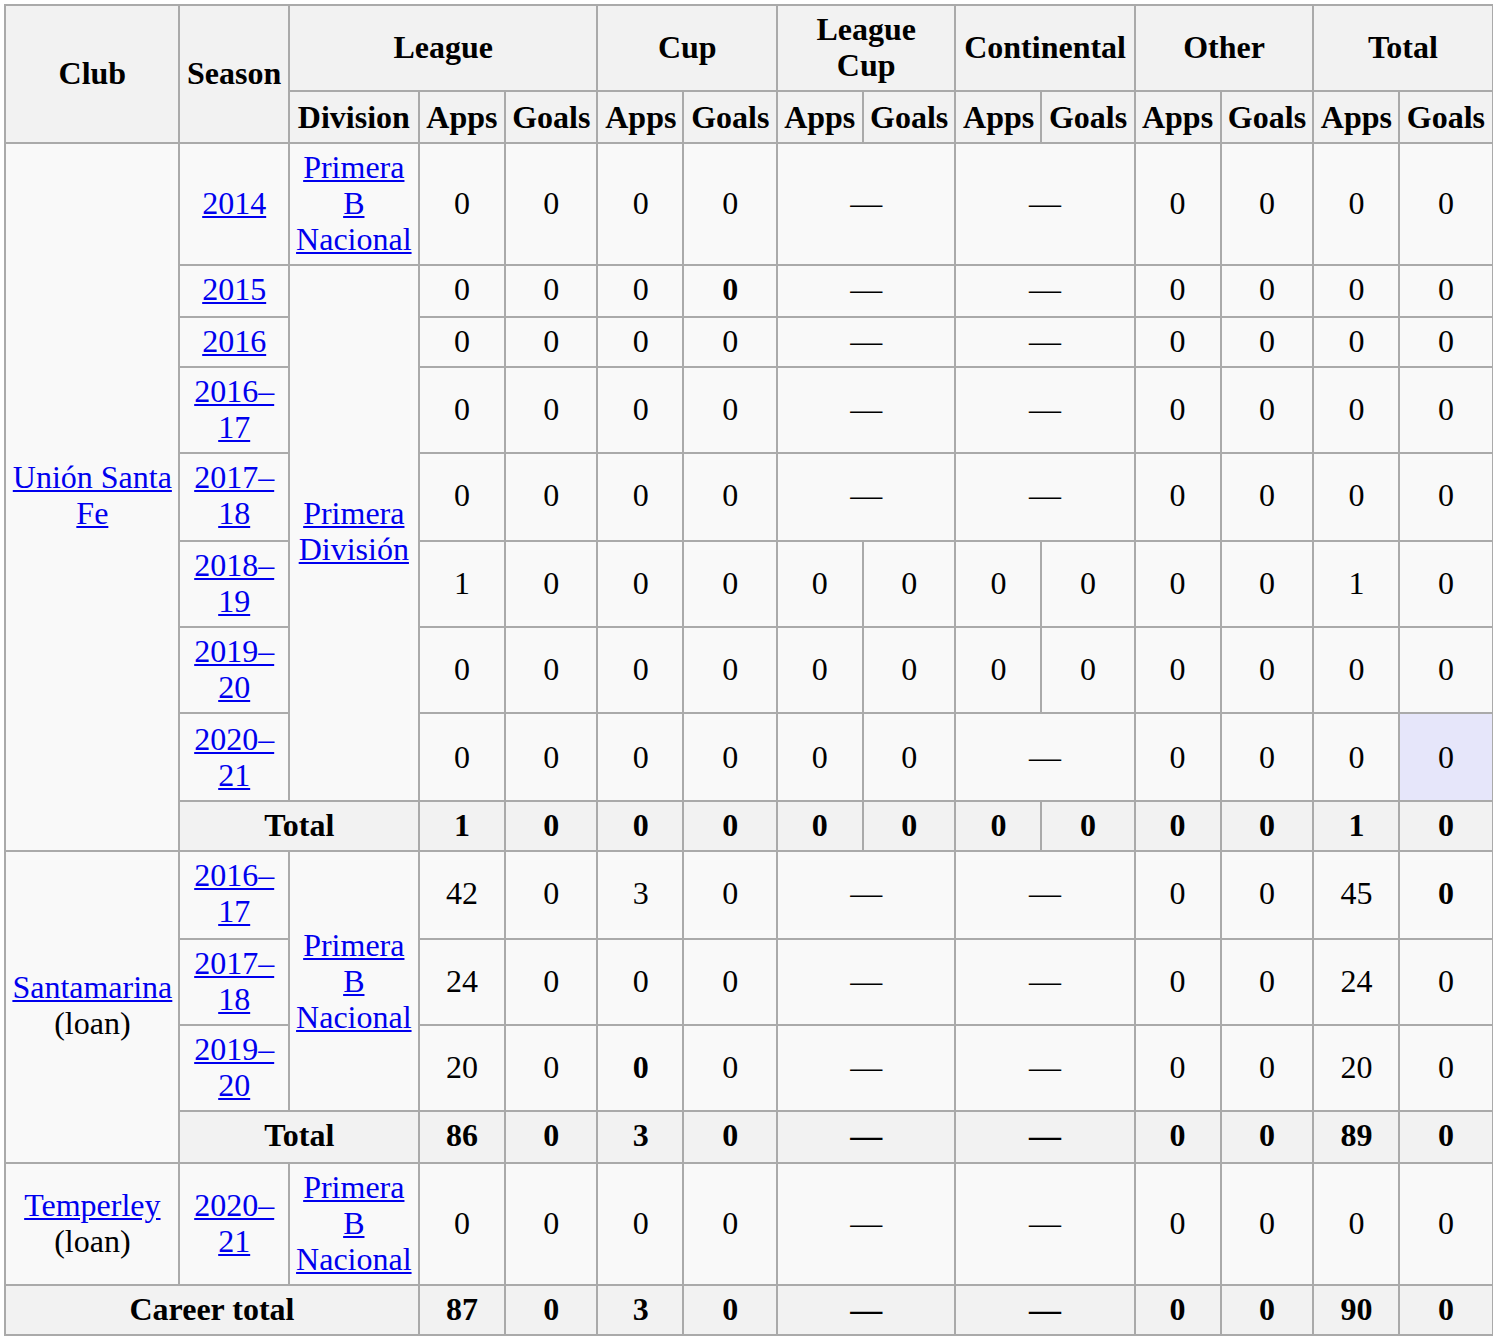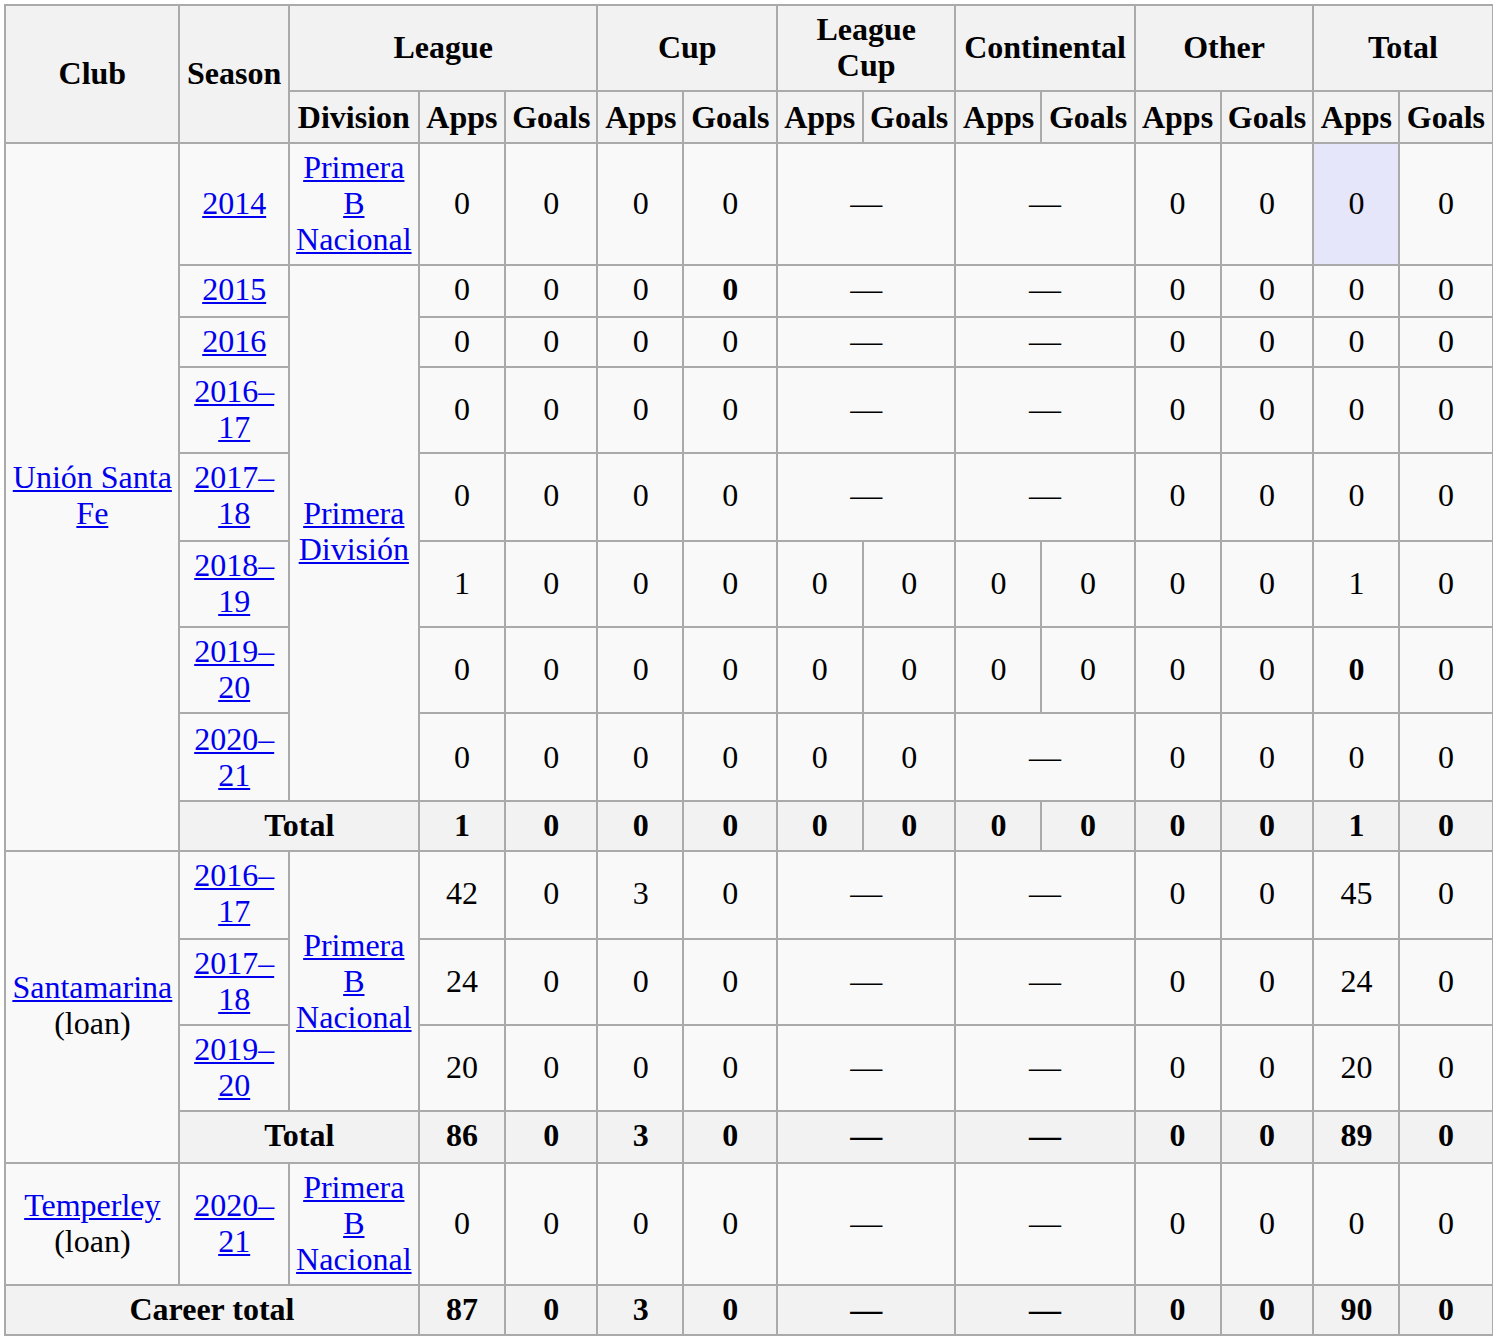(1356, 203) no background -> (1356, 203) lavender background
(1356, 669) normal -> (1356, 669) bold
(1446, 756) lavender background -> (1446, 756) no background
(1446, 894) bold -> (1446, 894) normal
(641, 1067) bold -> (641, 1067) normal
